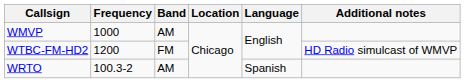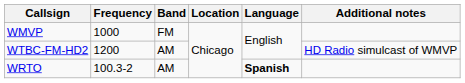(166, 31) AM -> (165, 31) FM
(165, 50) FM -> (166, 50) AM
(265, 68) normal -> (267, 68) bold
